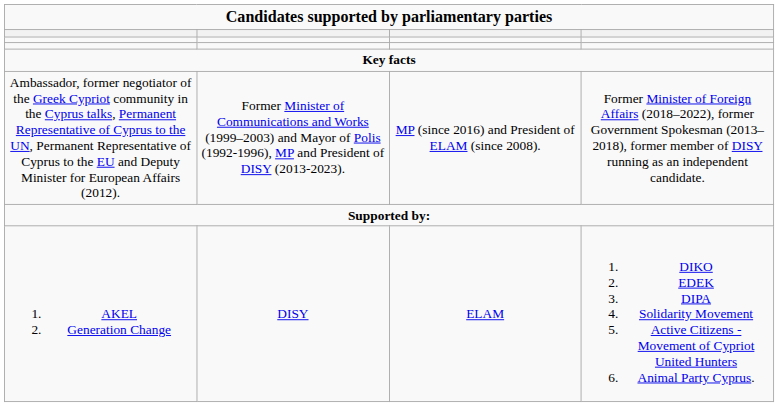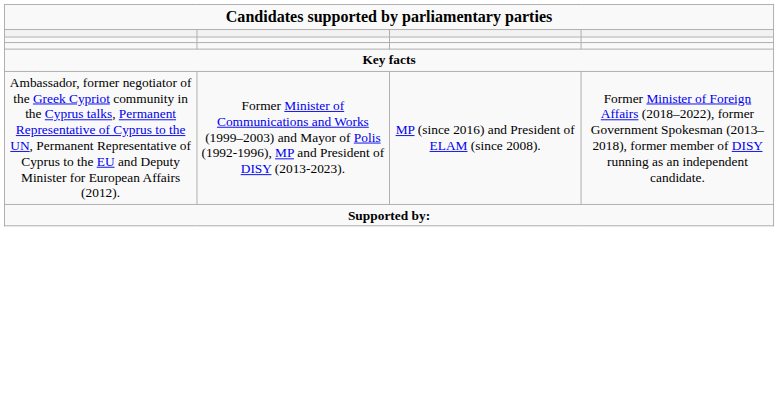- row: (101, 322)
